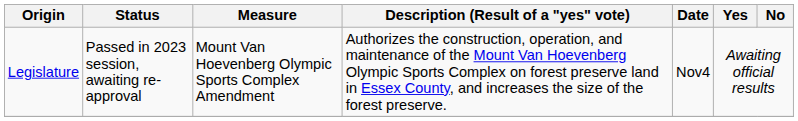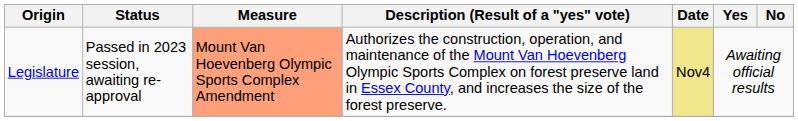(264, 71) no background -> (264, 71) lightsalmon background
(693, 71) no background -> (693, 71) khaki background
